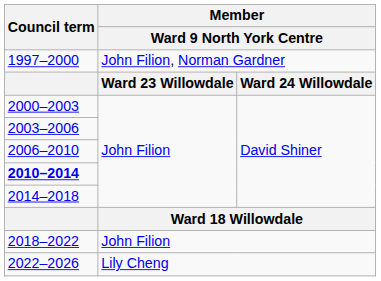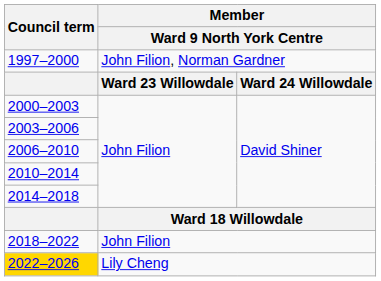(43, 173) bold -> (43, 173) normal
(43, 264) no background -> (43, 264) gold background
